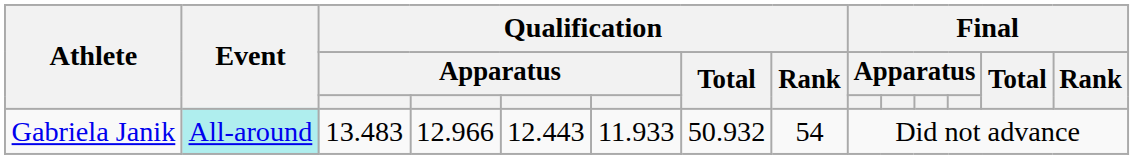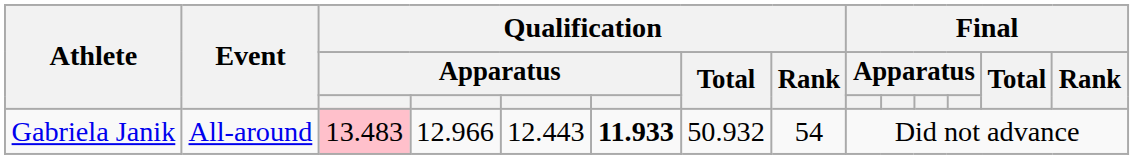(250, 131) paleturquoise background -> (250, 131) no background
(364, 131) no background -> (364, 131) pink background
(636, 131) normal -> (636, 131) bold
